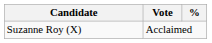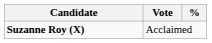(44, 30) normal -> (46, 30) bold
